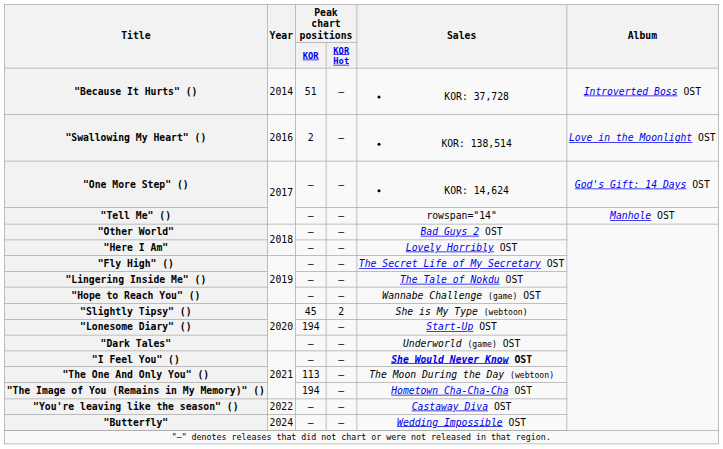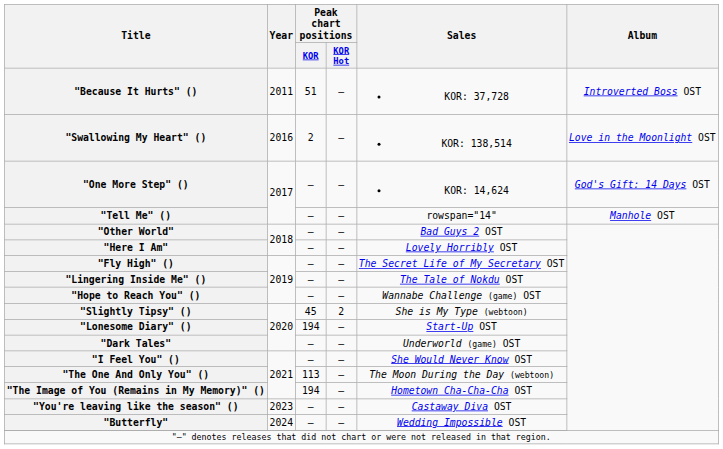(281, 91) 2014 -> (281, 91) 2011
(462, 359) bold -> (462, 359) normal
(281, 407) 2022 -> (281, 407) 2023
